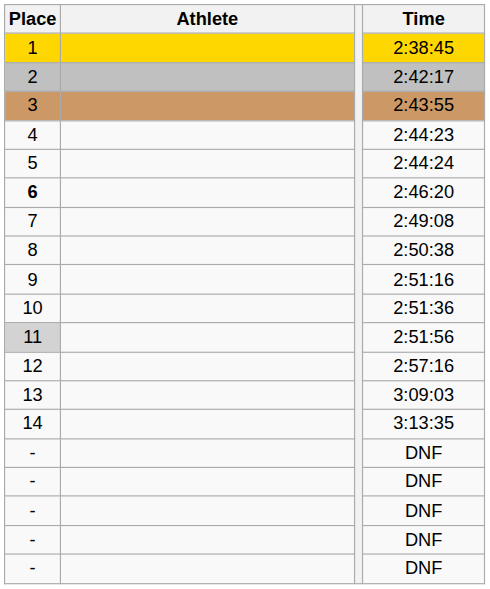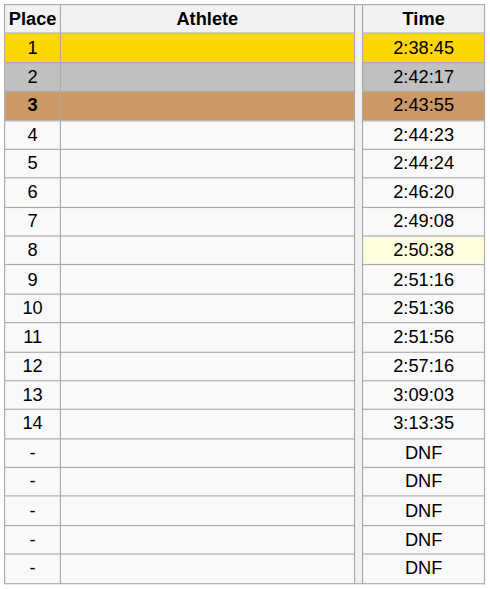(33, 105) normal -> (33, 105) bold
(33, 192) bold -> (33, 192) normal
(424, 250) no background -> (424, 250) lightyellow background
(33, 337) lightgrey background -> (33, 337) no background
